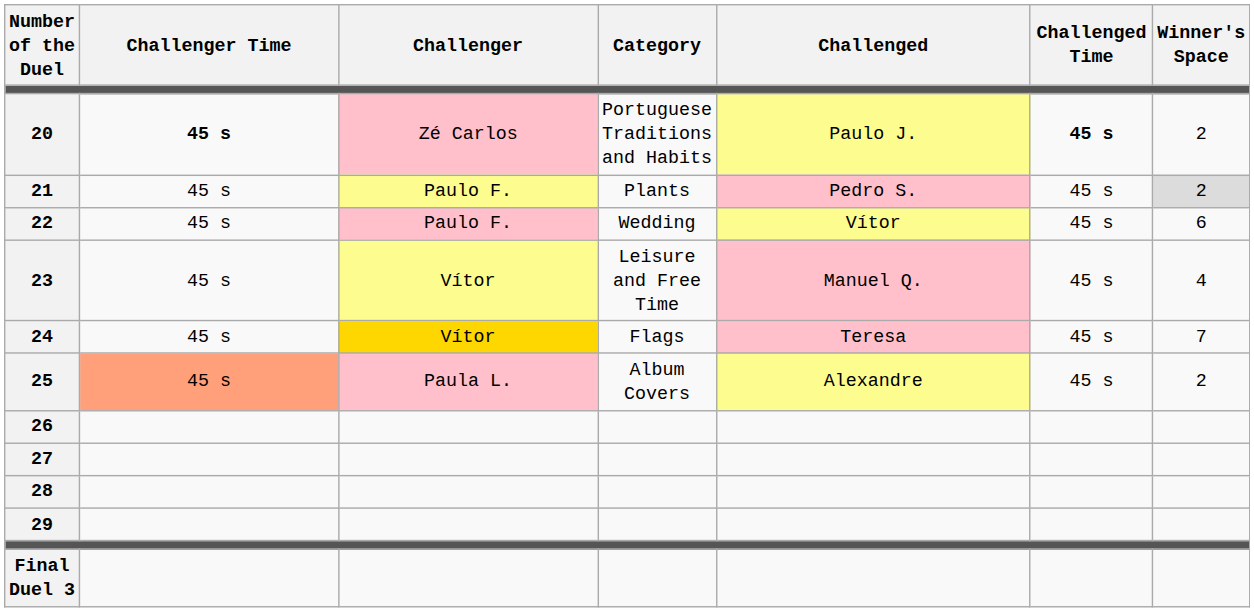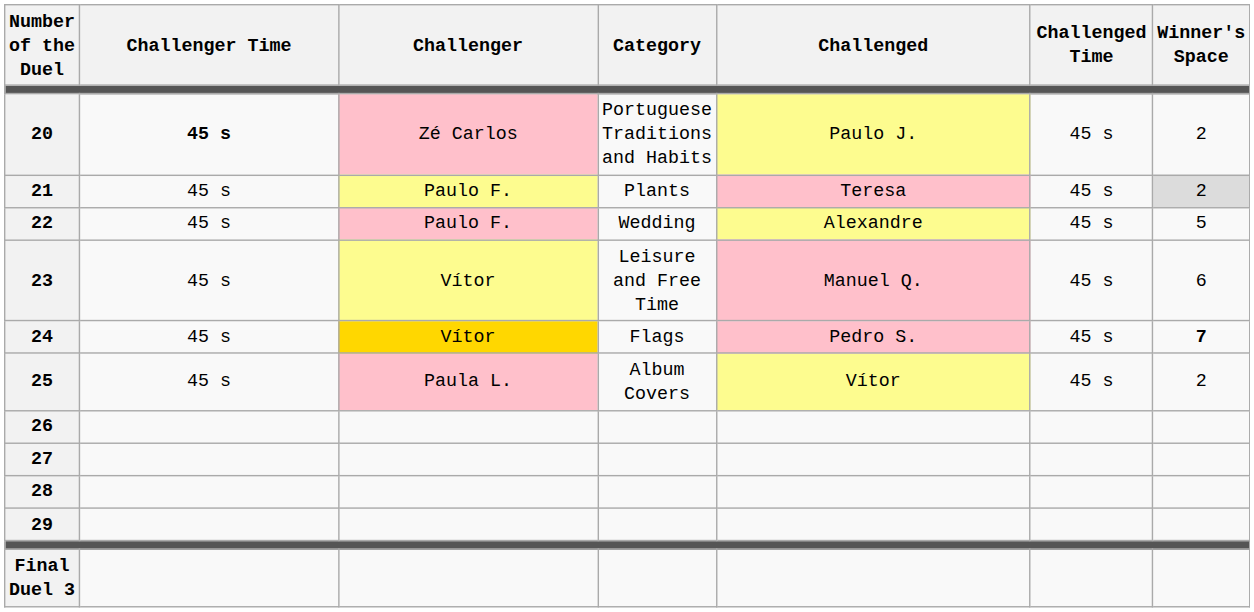(1091, 134) bold -> (1091, 134) normal
(873, 191) Pedro S. -> (873, 191) Teresa
(873, 224) Vítor -> (873, 224) Alexandre
(1201, 224) 6 -> (1201, 224) 5
(1201, 280) 4 -> (1201, 280) 6
(873, 337) Teresa -> (873, 337) Pedro S.
(1201, 337) normal -> (1201, 337) bold
(209, 382) lightsalmon background -> (209, 382) no background
(873, 382) Alexandre -> (873, 382) Vítor
